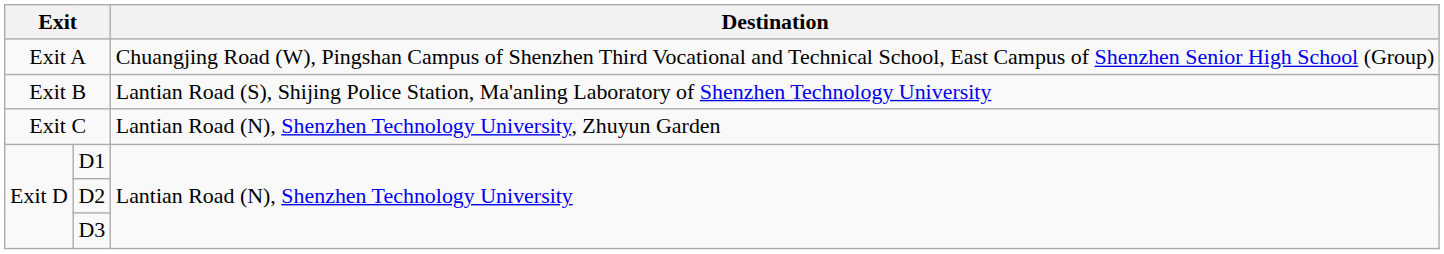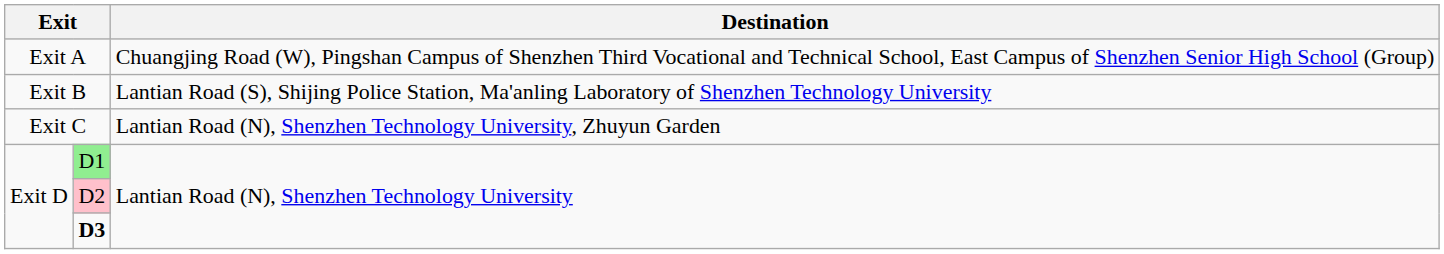(92, 160) no background -> (92, 160) lightgreen background
(92, 195) no background -> (92, 195) pink background
(92, 230) normal -> (92, 230) bold
